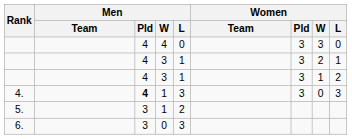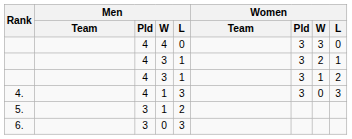(145, 93) bold -> (145, 93) normal
